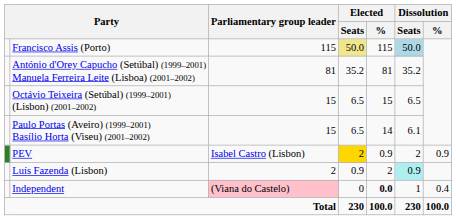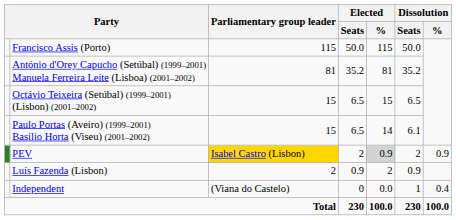(355, 47) khaki background -> (355, 47) no background
(411, 47) lightblue background -> (411, 47) no background
(258, 154) no background -> (258, 154) gold background
(361, 154) gold background -> (361, 154) no background
(386, 154) no background -> (386, 154) lightgrey background
(414, 171) paleturquoise background -> (414, 171) no background
(250, 188) pink background -> (250, 188) no background
(386, 188) bold -> (386, 188) normal
